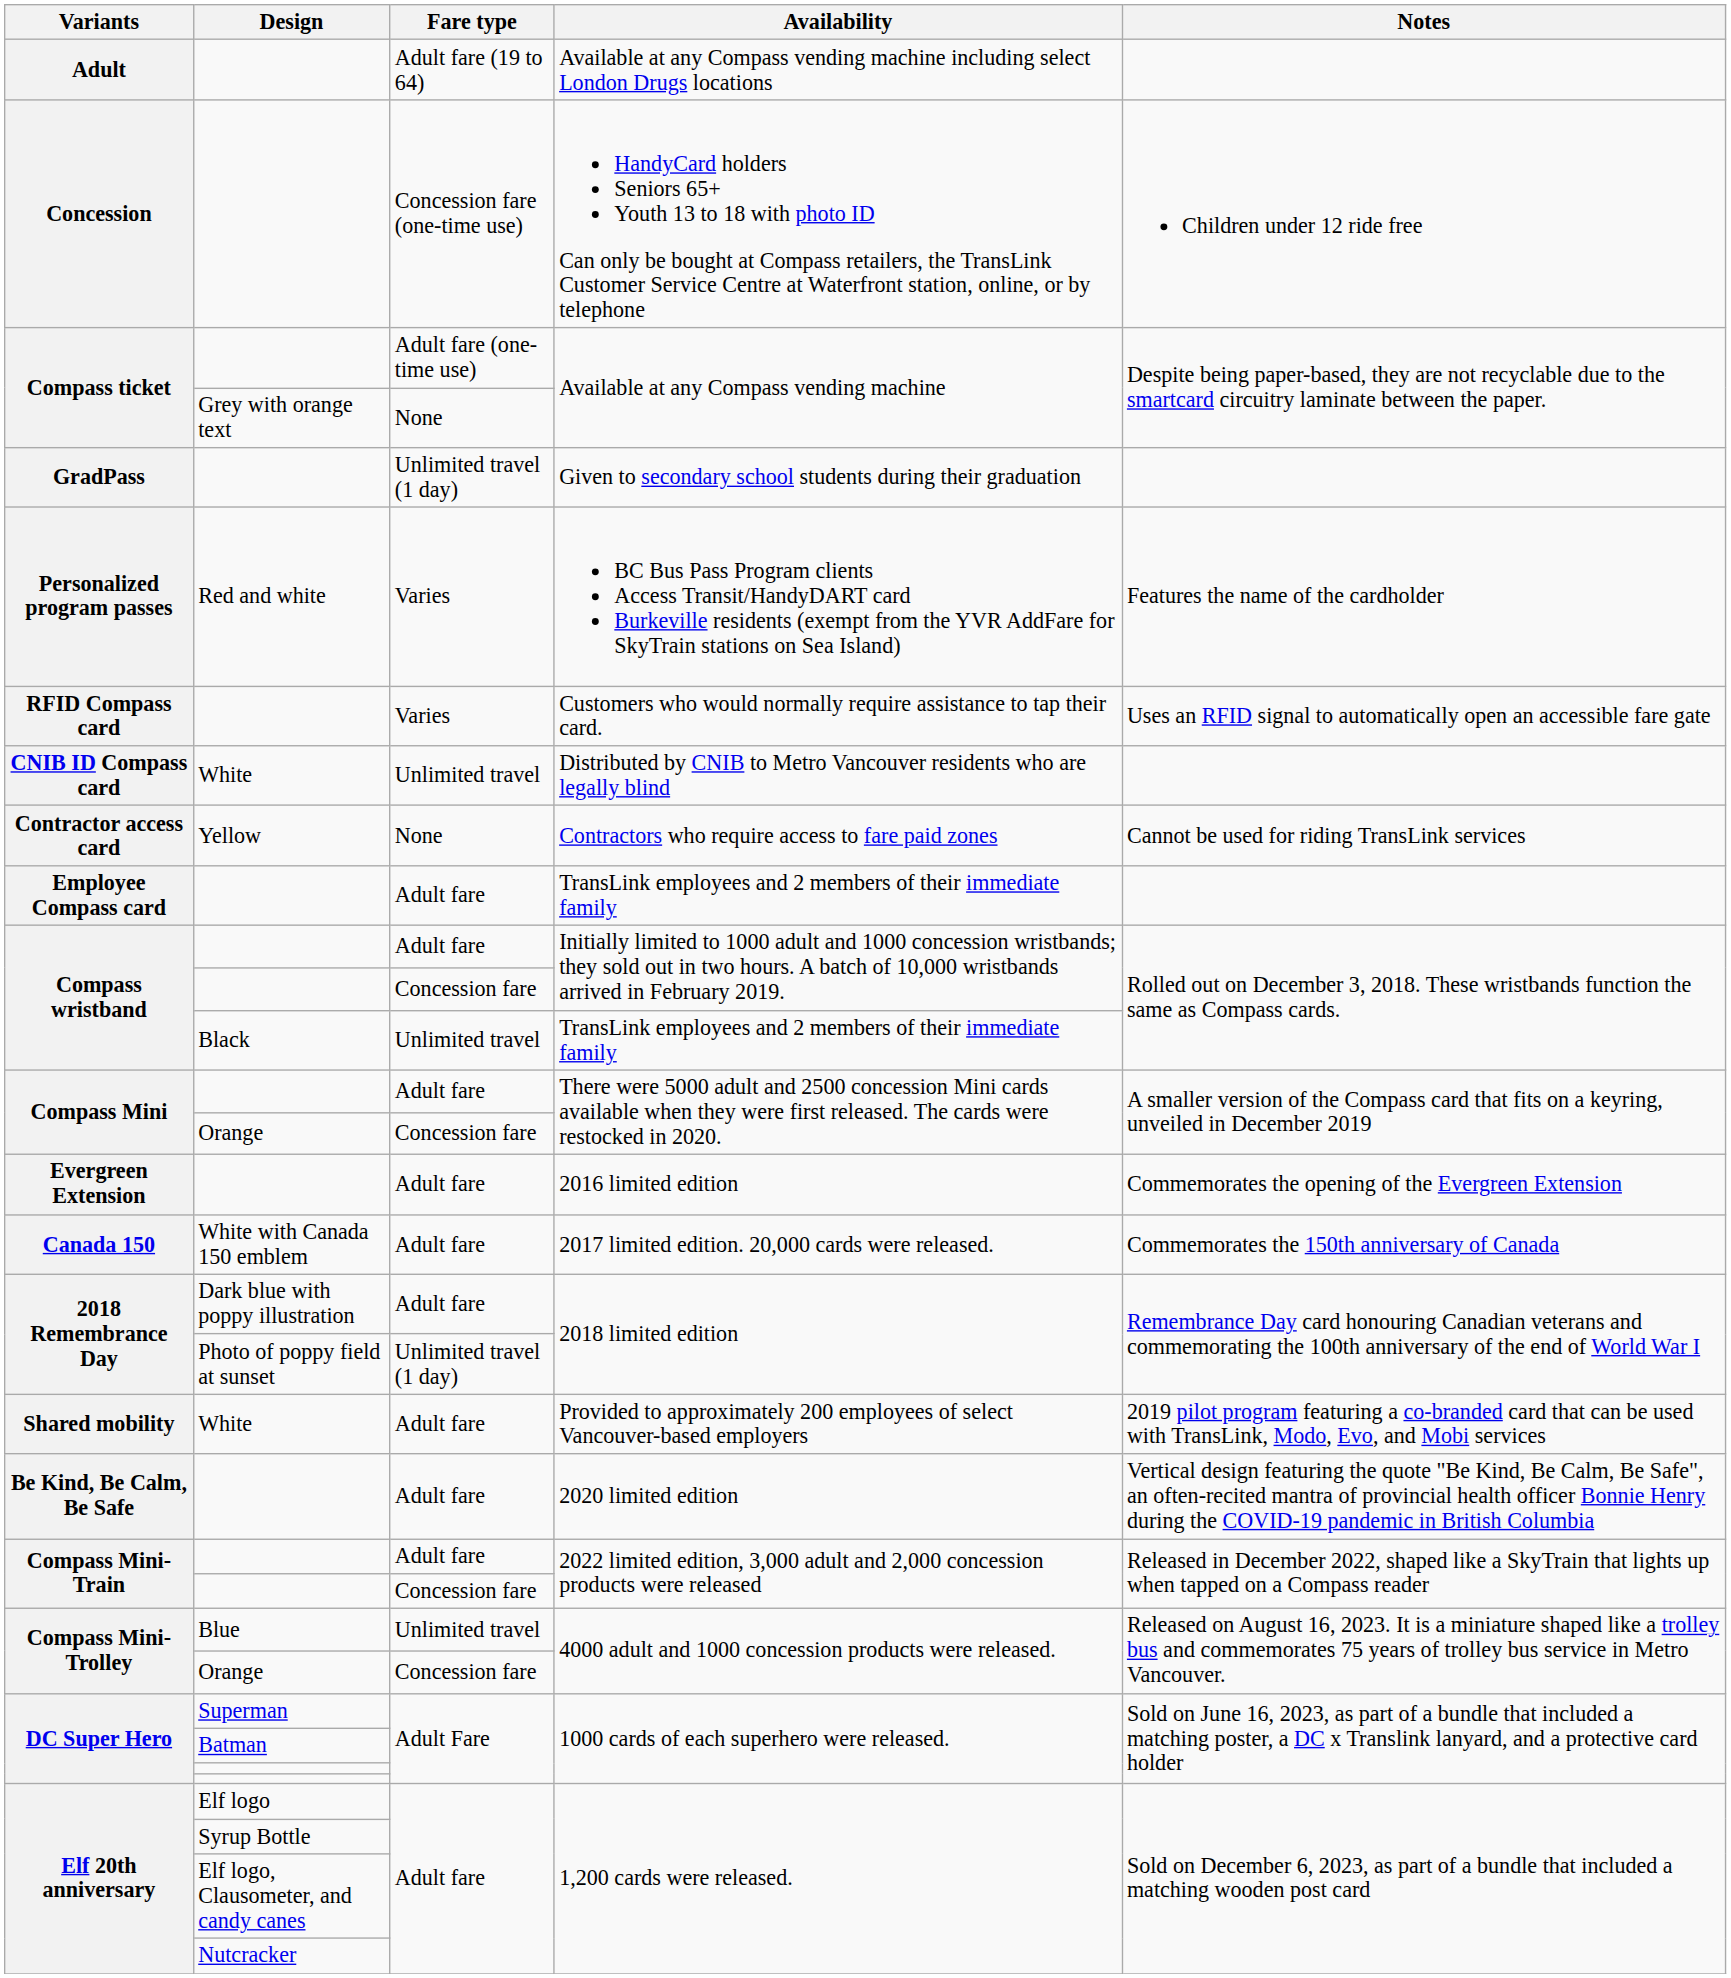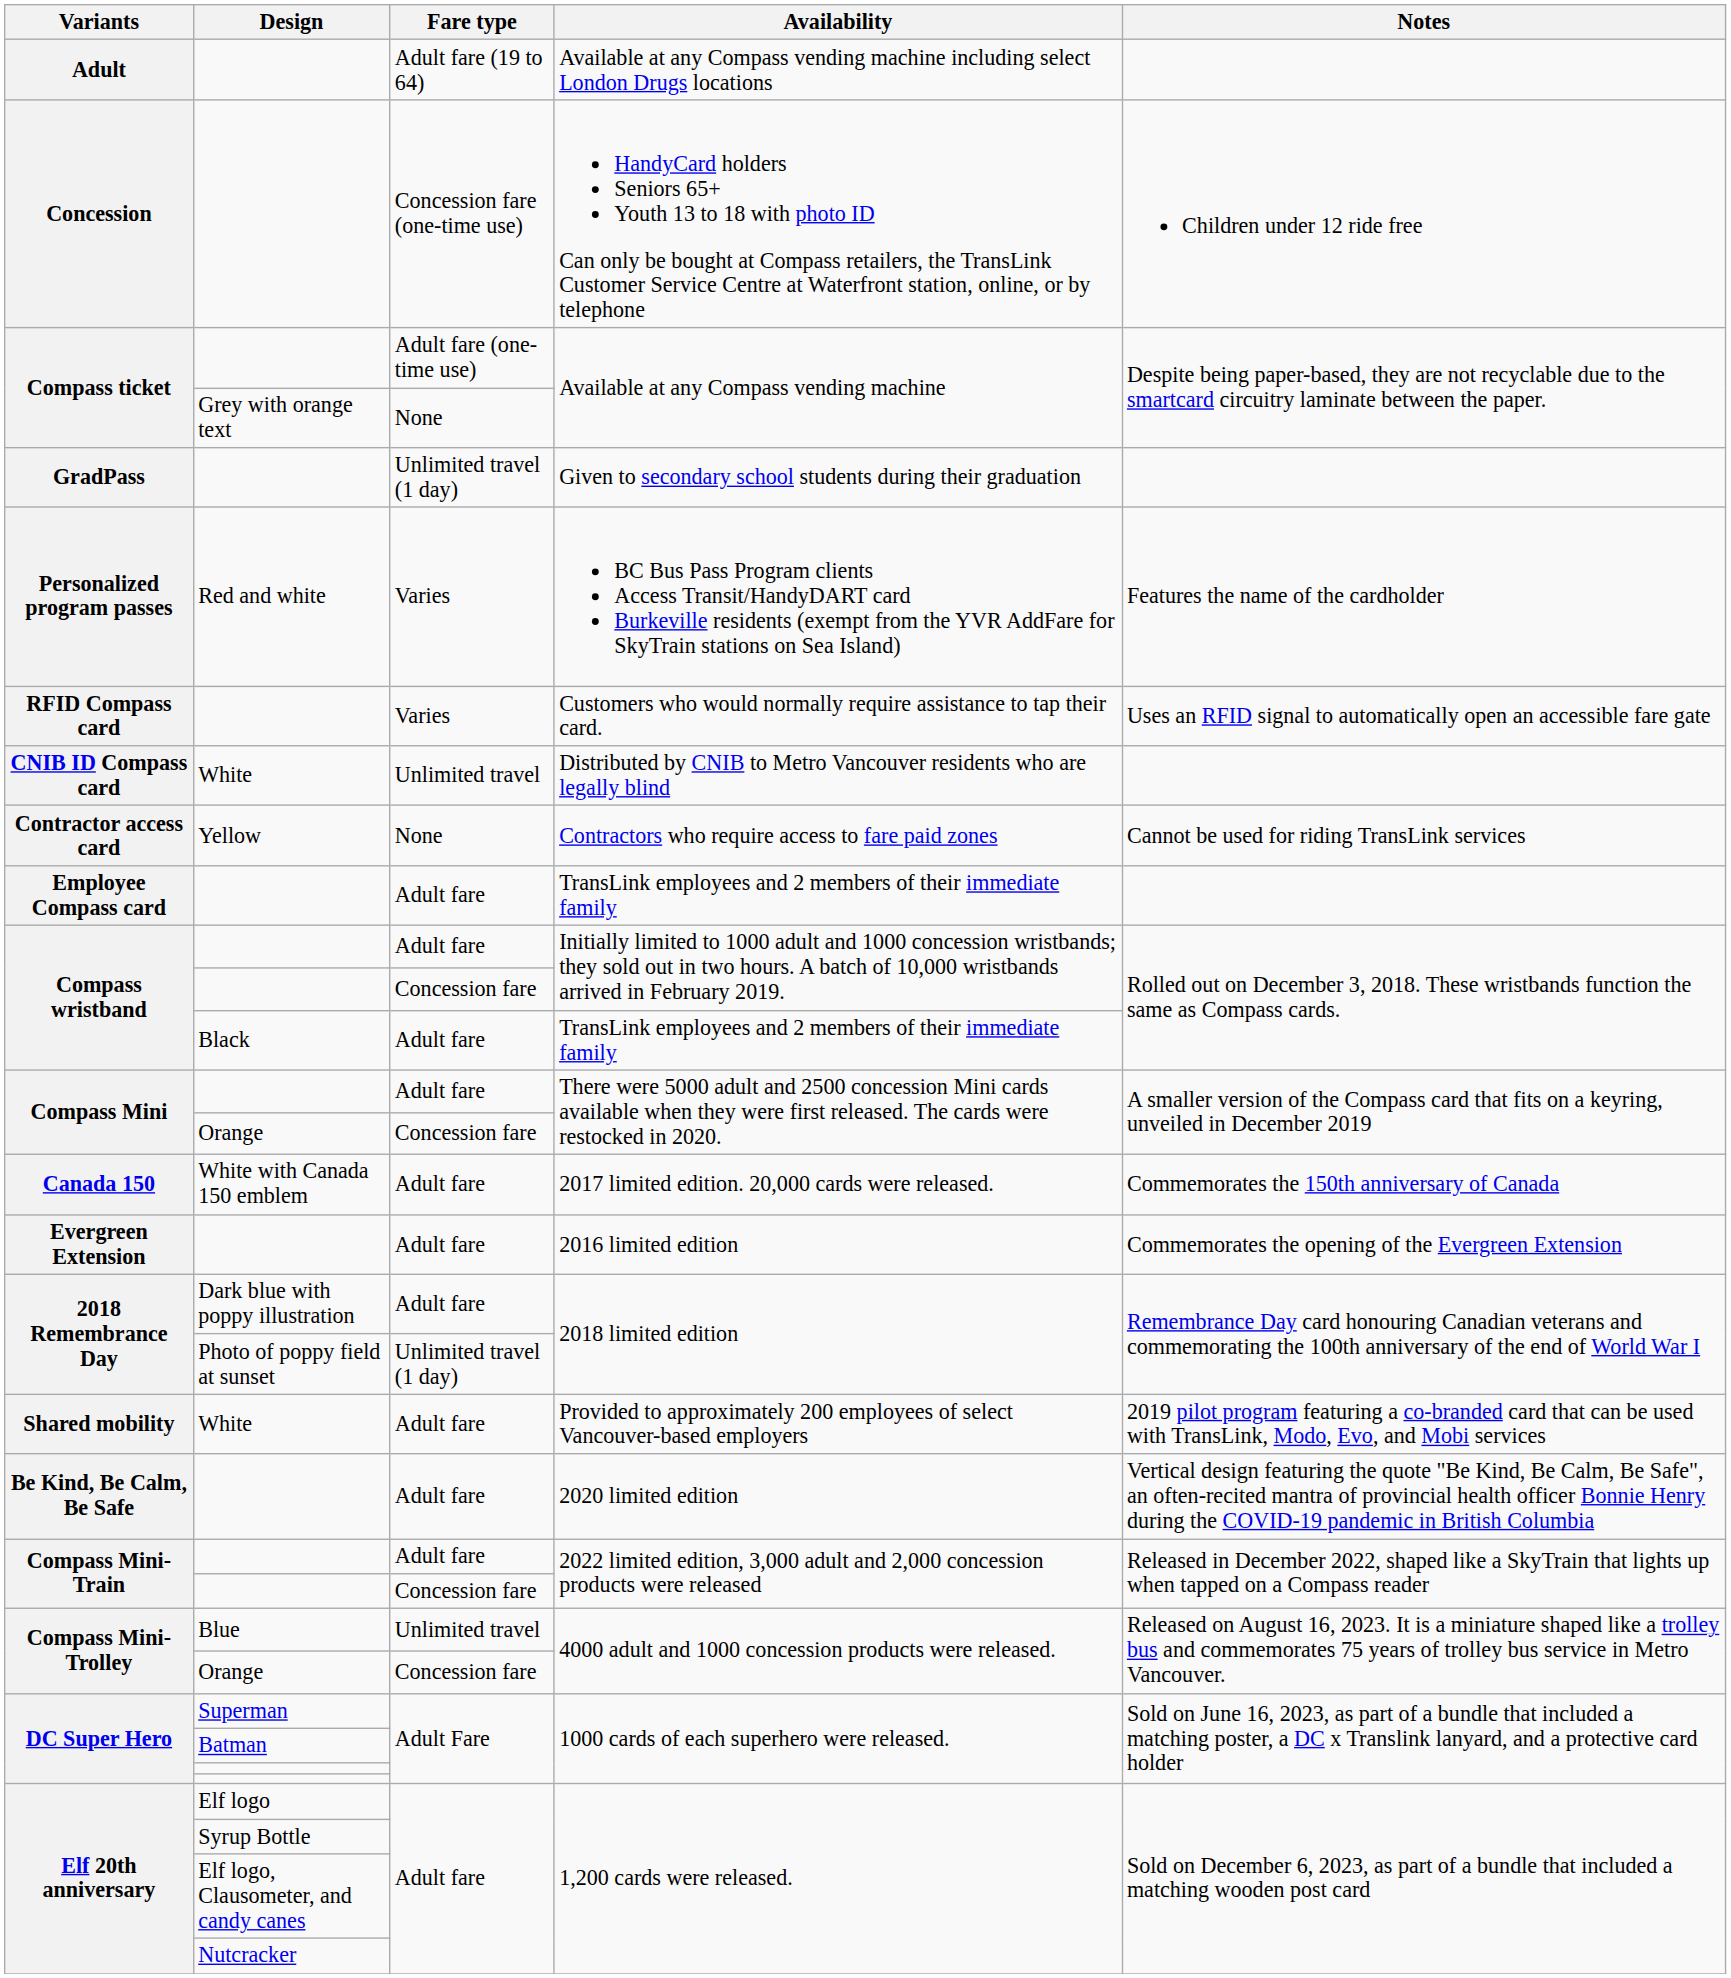(468, 1039) Unlimited travel -> (440, 1039) Adult fare
rows swapped: (99, 1184) <-> (99, 1244)
